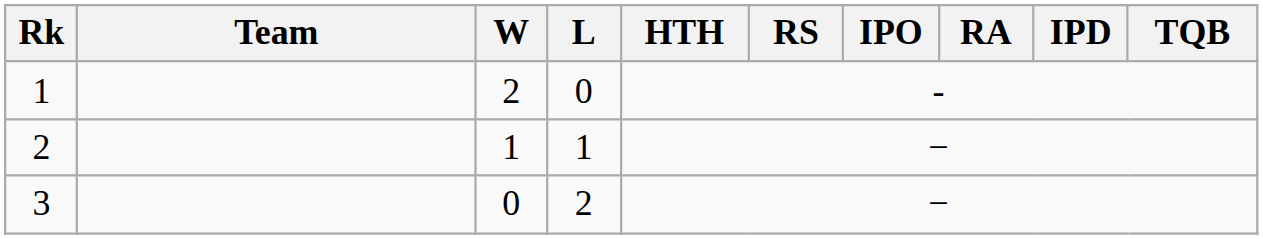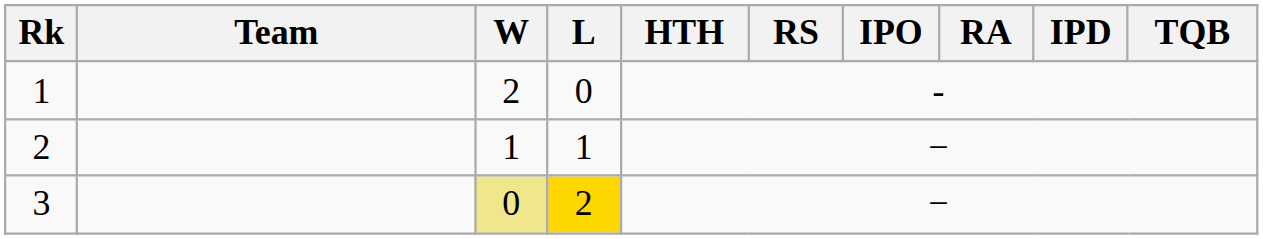(511, 203) no background -> (511, 203) khaki background
(584, 203) no background -> (584, 203) gold background
